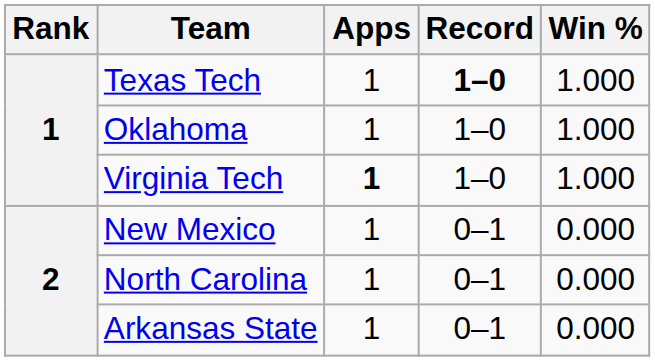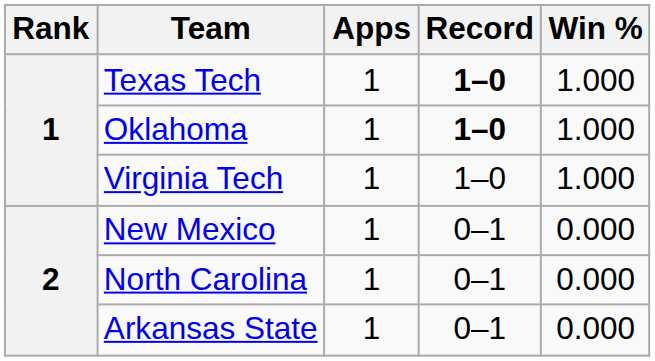(480, 129) normal -> (480, 129) bold
(372, 179) bold -> (372, 179) normal
